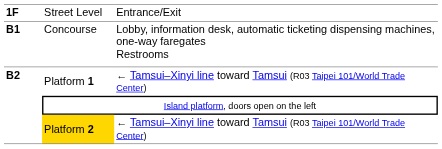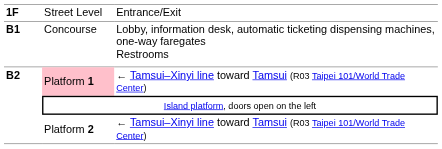(69, 81) no background -> (69, 81) pink background
(69, 129) gold background -> (69, 129) no background
